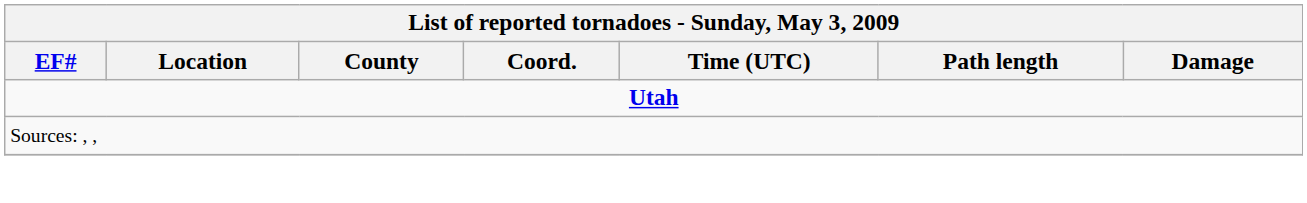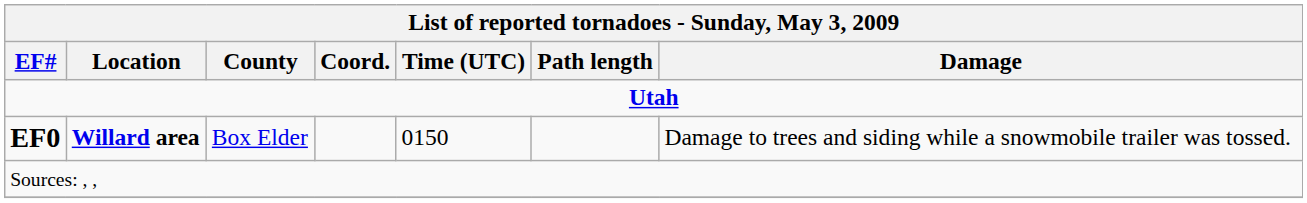+ row: (35, 137)
